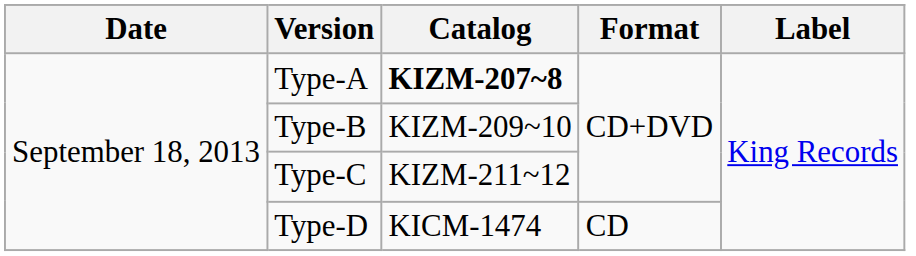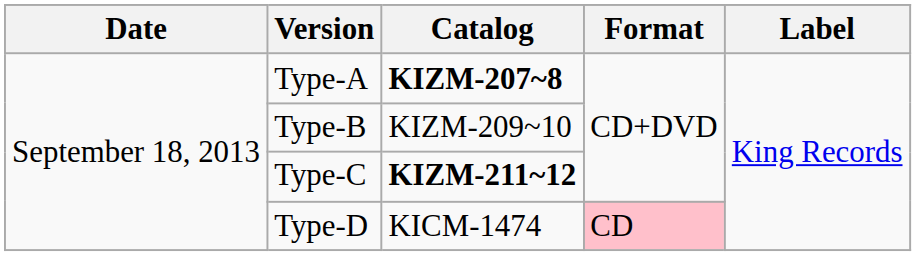(479, 175) normal -> (482, 175) bold
(607, 224) no background -> (612, 224) pink background
